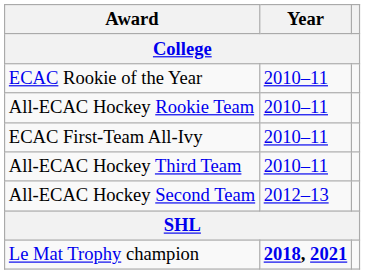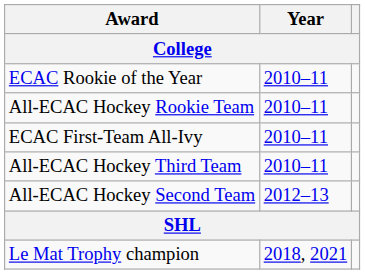(305, 254) bold -> (305, 254) normal
